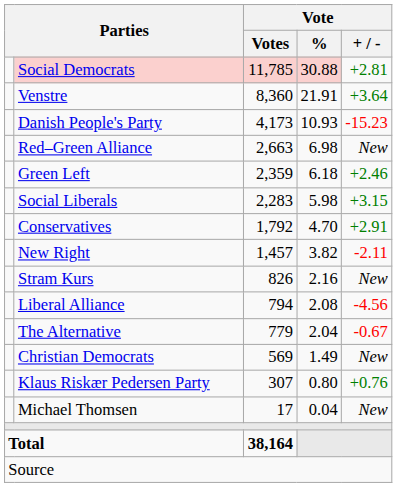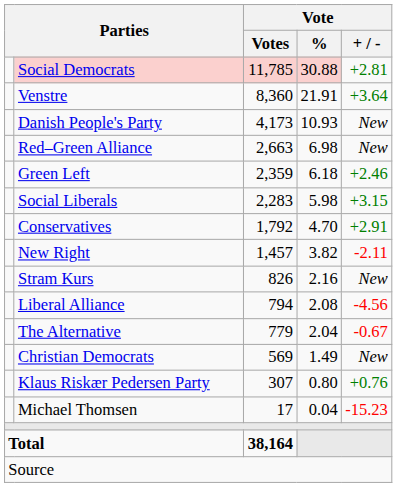(367, 122) -15.23 -> (373, 122) New
(373, 409) New -> (367, 409) -15.23
